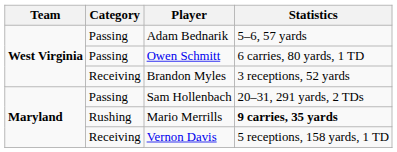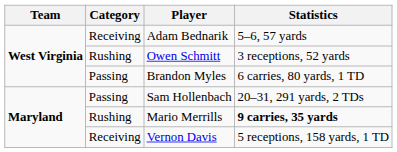(108, 35) Passing -> (115, 35) Receiving
(108, 56) Passing -> (110, 56) Rushing
(301, 56) 6 carries, 80 yards, 1 TD -> (294, 56) 3 receptions, 52 yards
(115, 76) Receiving -> (108, 76) Passing
(294, 76) 3 receptions, 52 yards -> (301, 76) 6 carries, 80 yards, 1 TD
